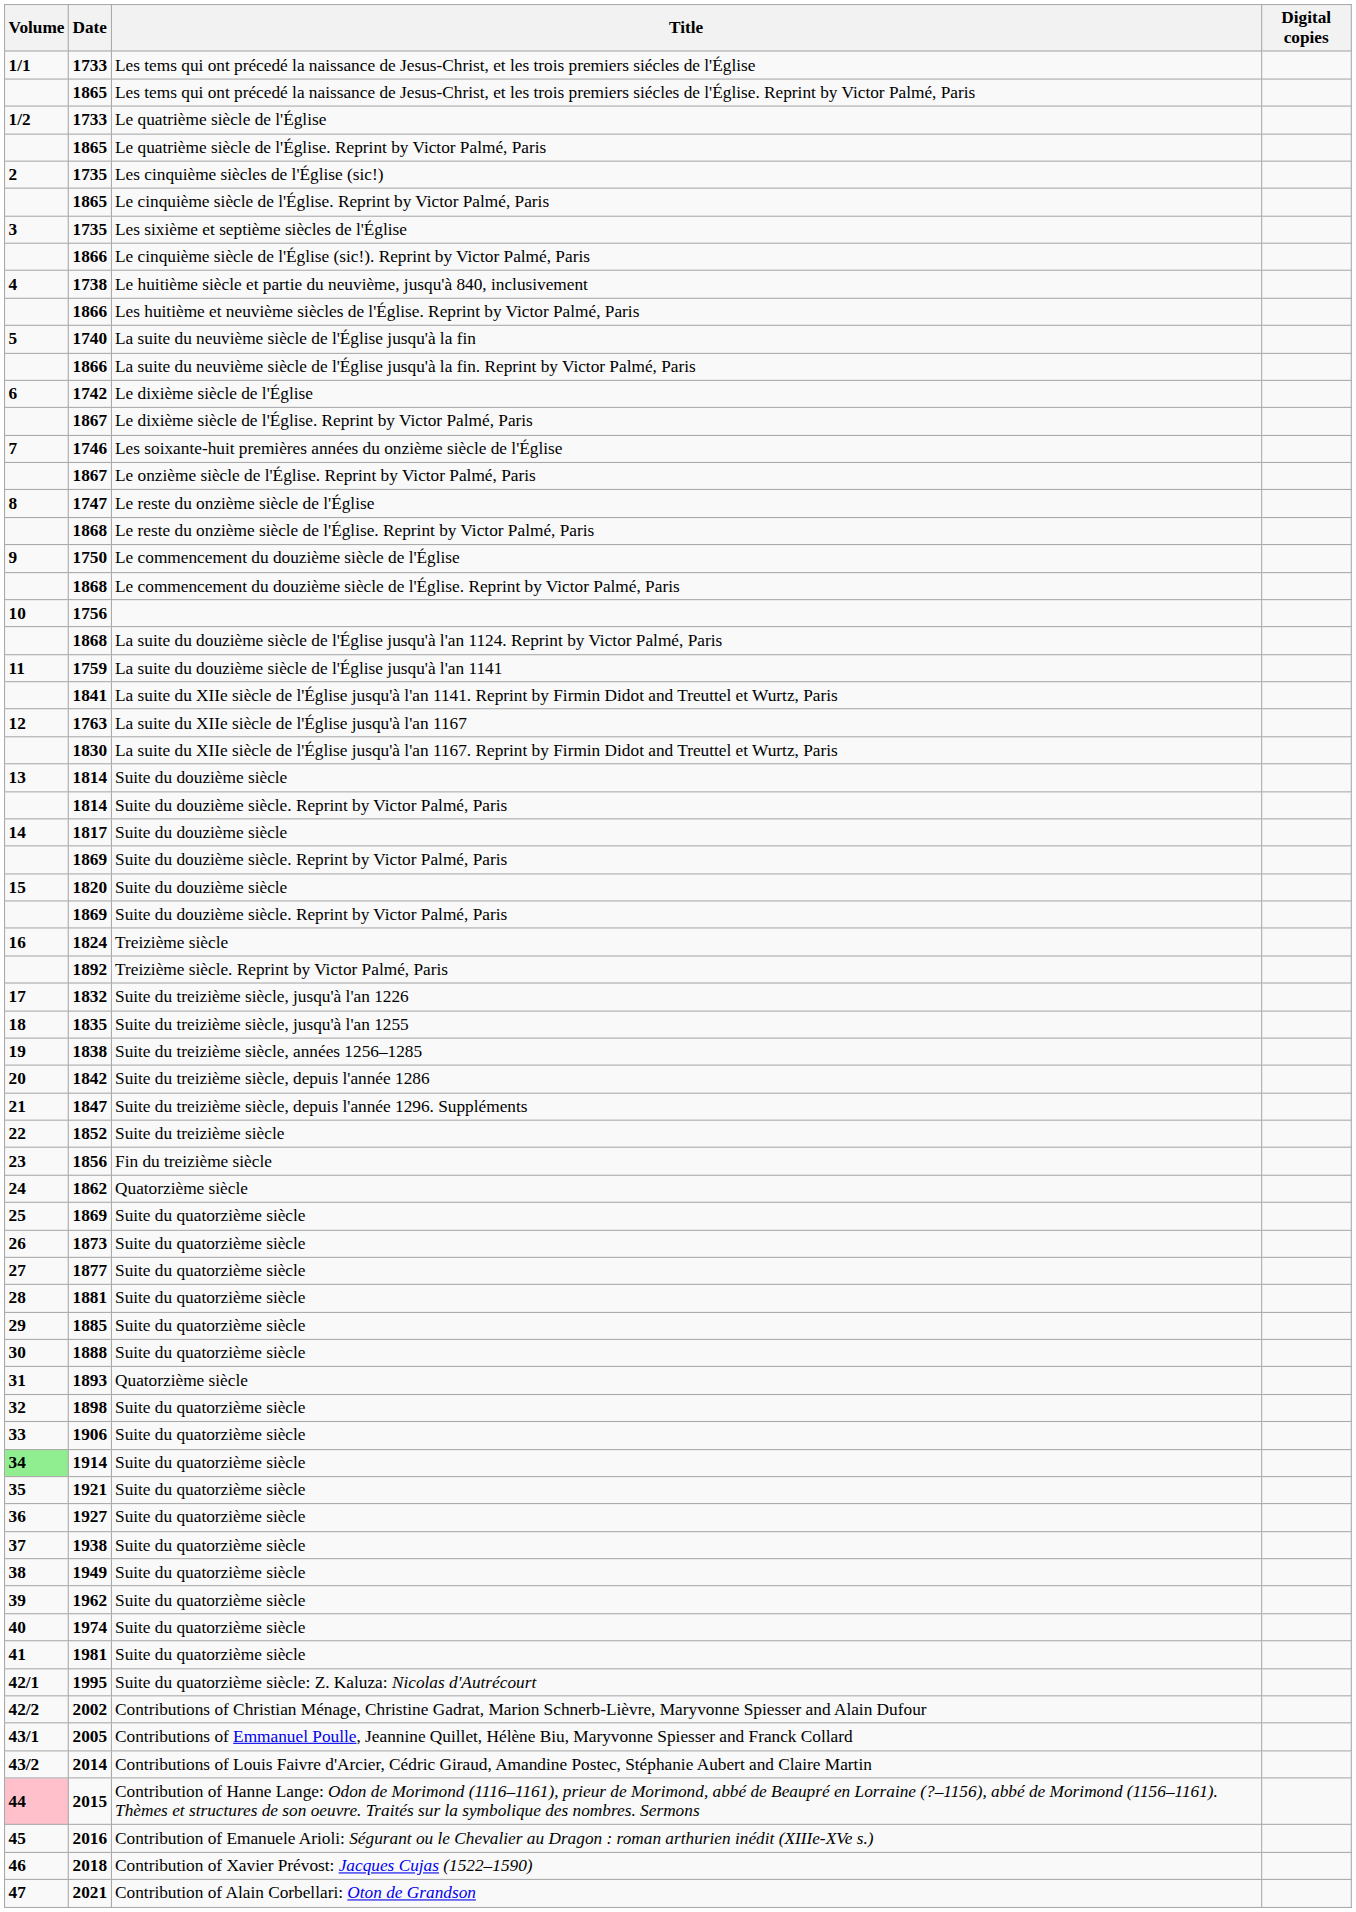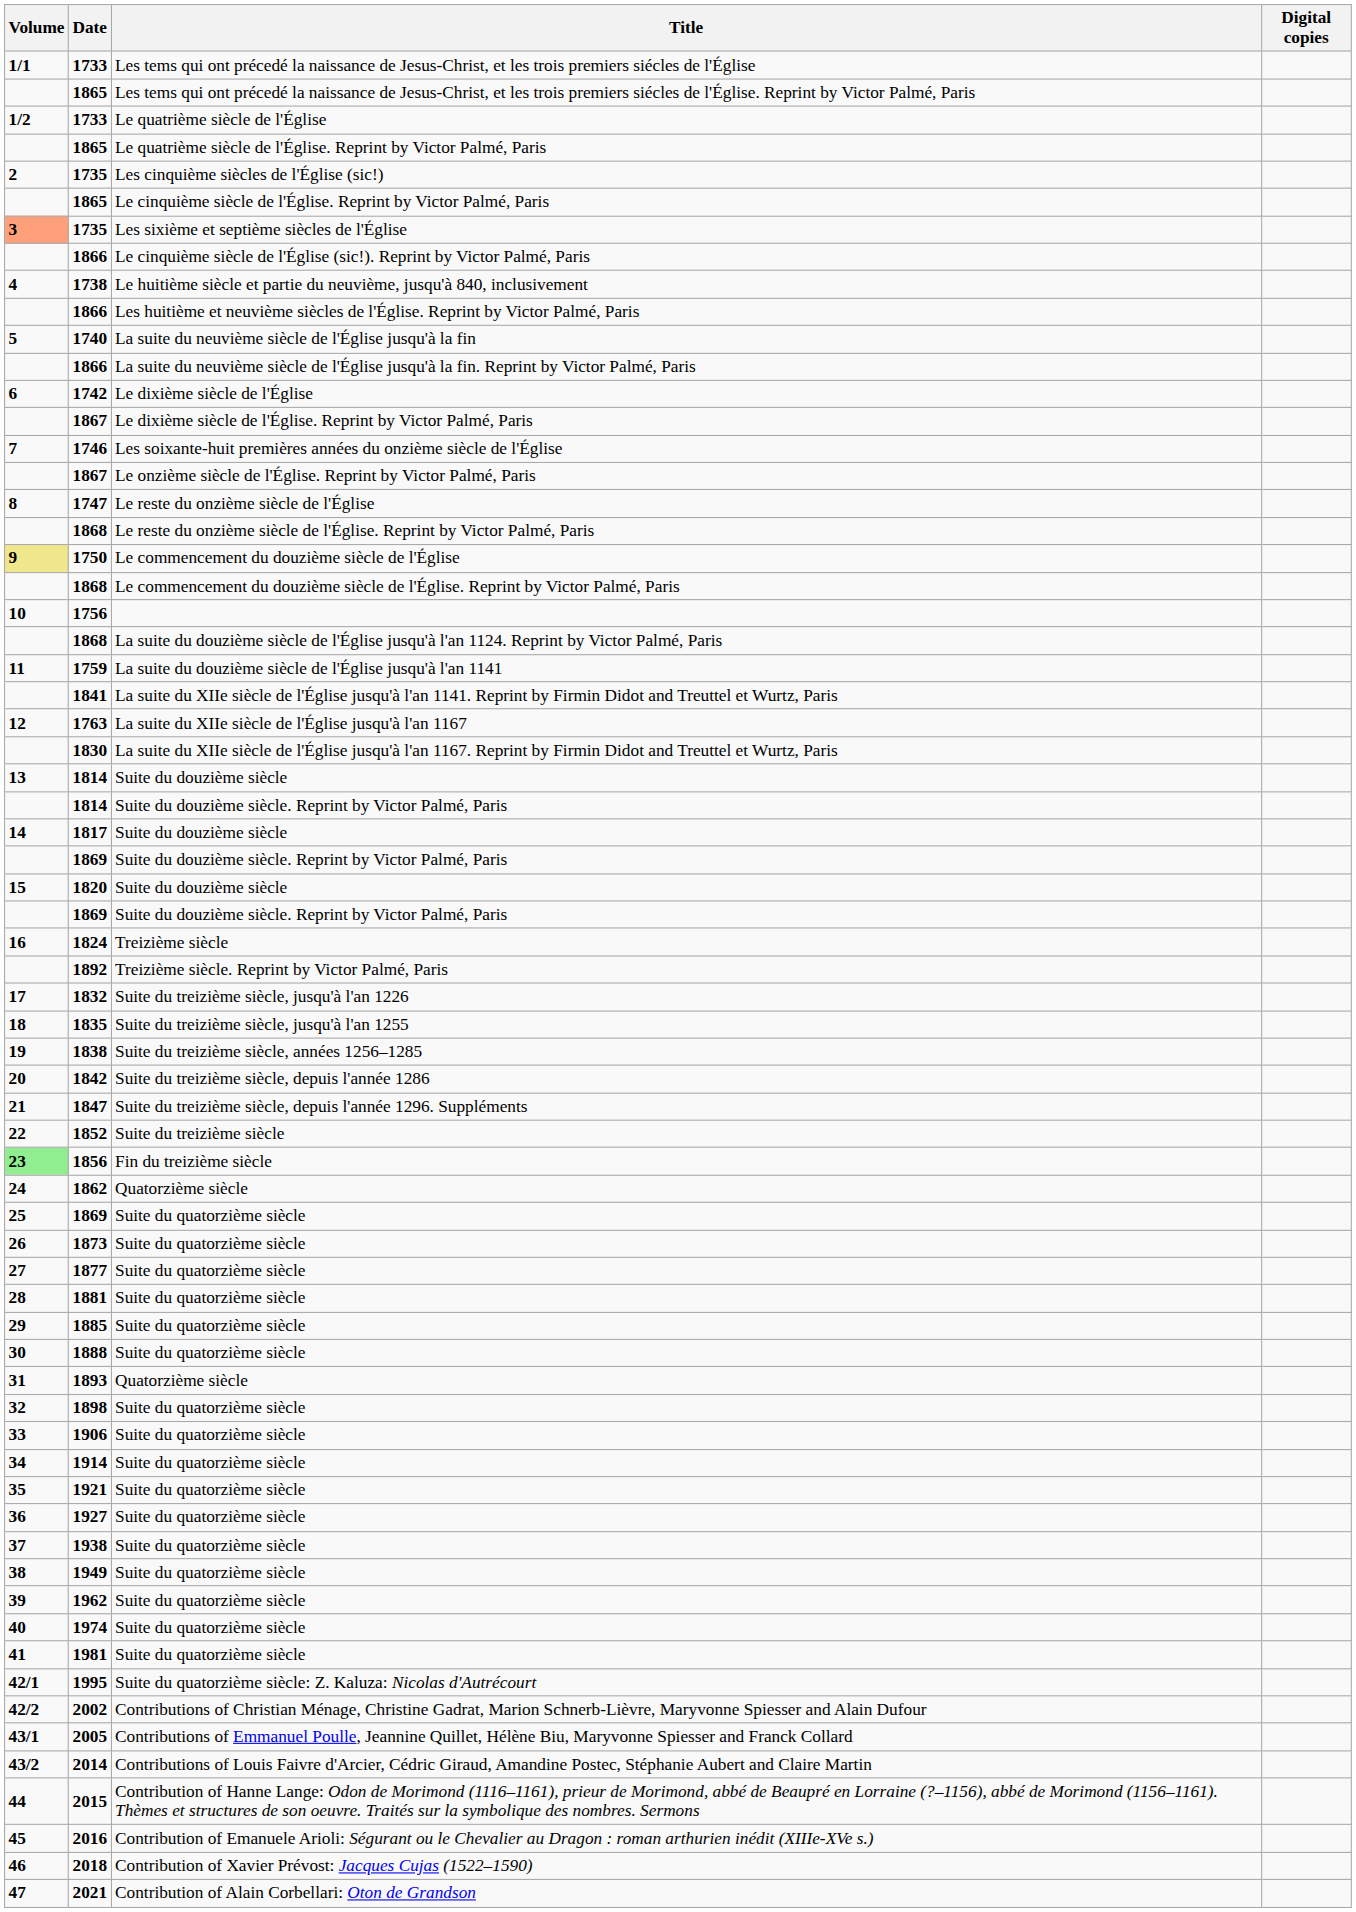(13, 229) no background -> (13, 229) lightsalmon background
(13, 558) no background -> (13, 558) khaki background
(17, 1161) no background -> (17, 1161) lightgreen background
(17, 1462) lightgreen background -> (17, 1462) no background
(17, 1801) pink background -> (17, 1801) no background
